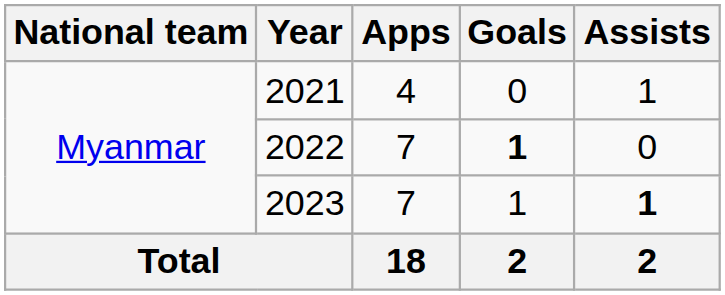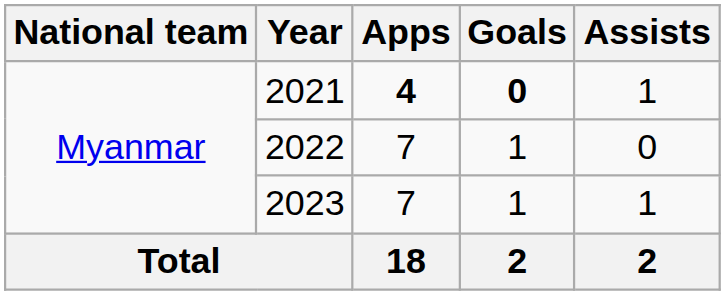(406, 89) normal -> (406, 89) bold
(517, 89) normal -> (517, 89) bold
(517, 146) bold -> (517, 146) normal
(647, 203) bold -> (647, 203) normal
